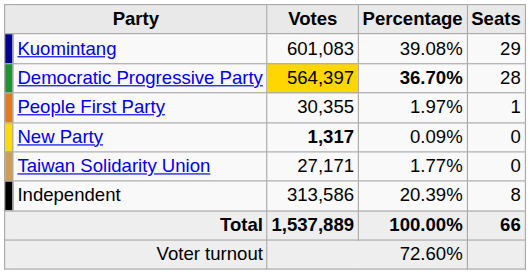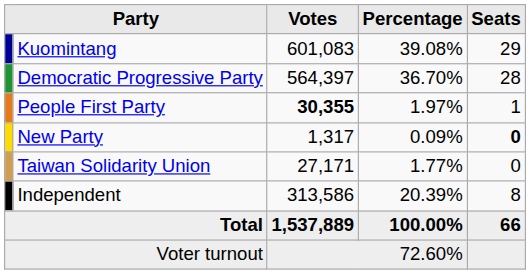(320, 78) gold background -> (320, 78) no background
(431, 78) bold -> (431, 78) normal
(326, 107) normal -> (326, 107) bold
(331, 136) bold -> (331, 136) normal
(516, 136) normal -> (516, 136) bold
